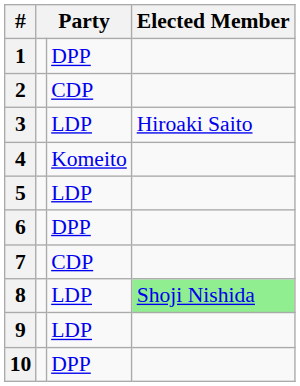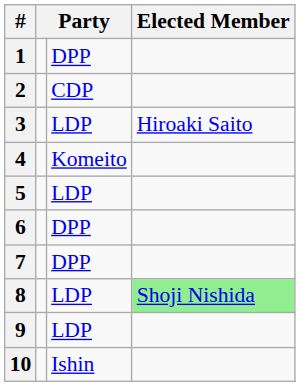(72, 261) CDP -> (71, 261) DPP
(71, 364) DPP -> (73, 364) Ishin
